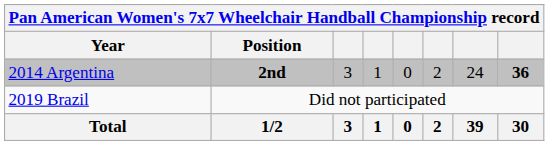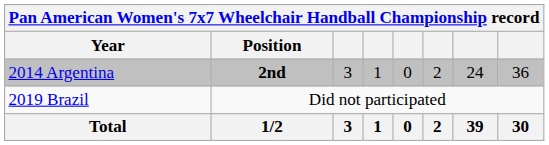(521, 72) bold -> (521, 72) normal
